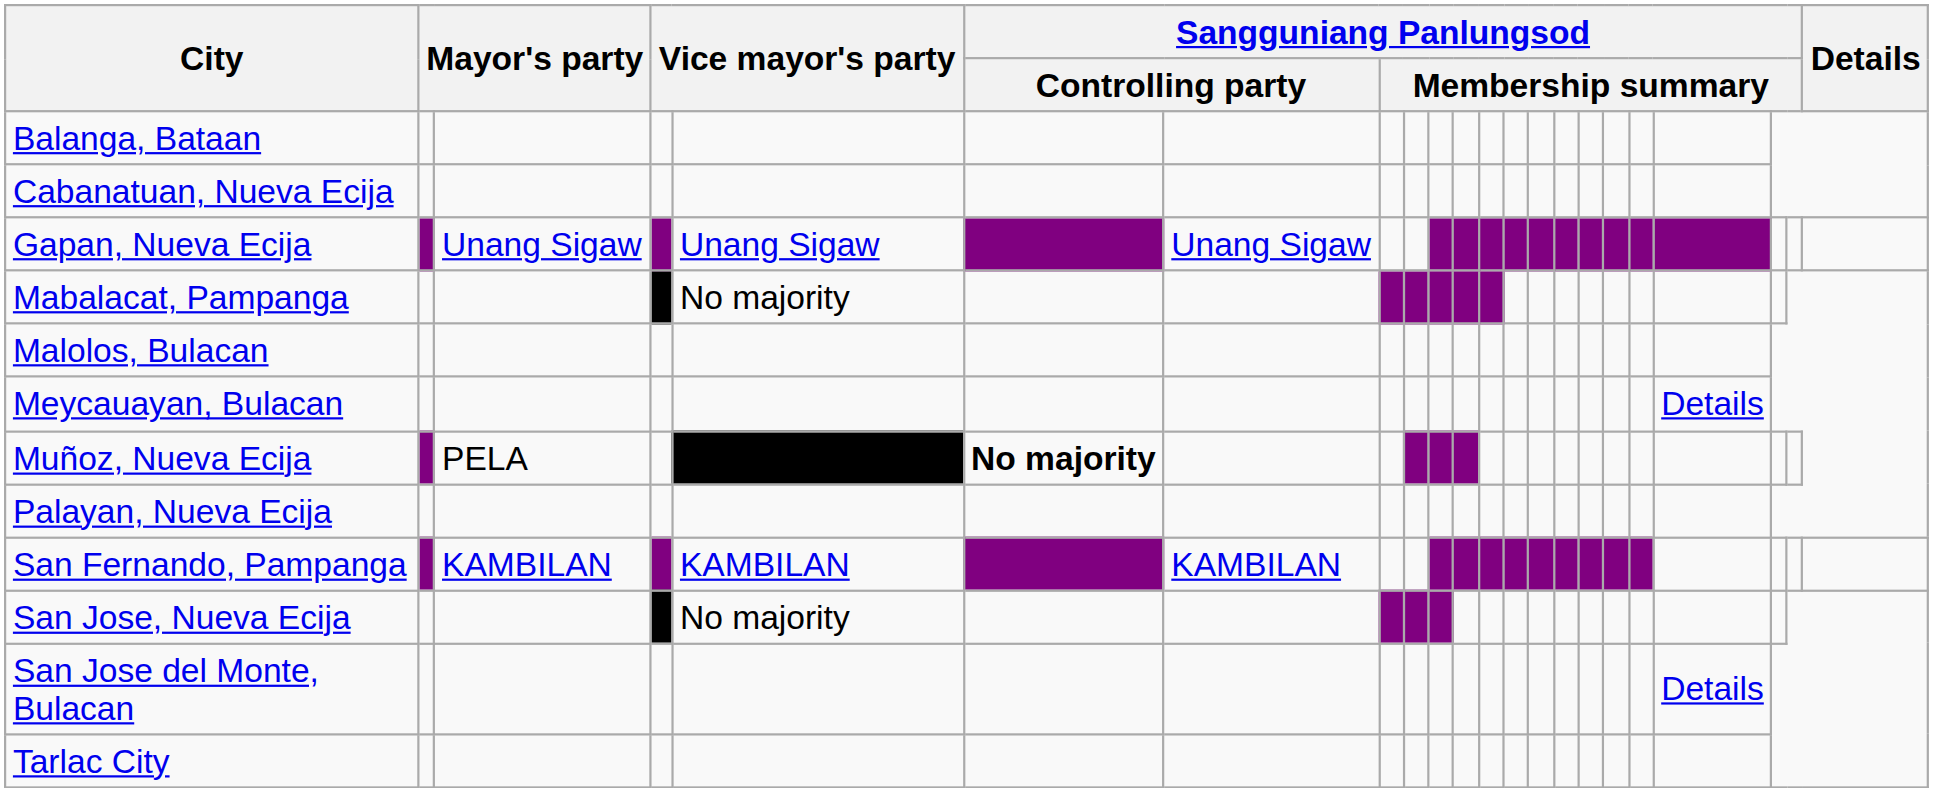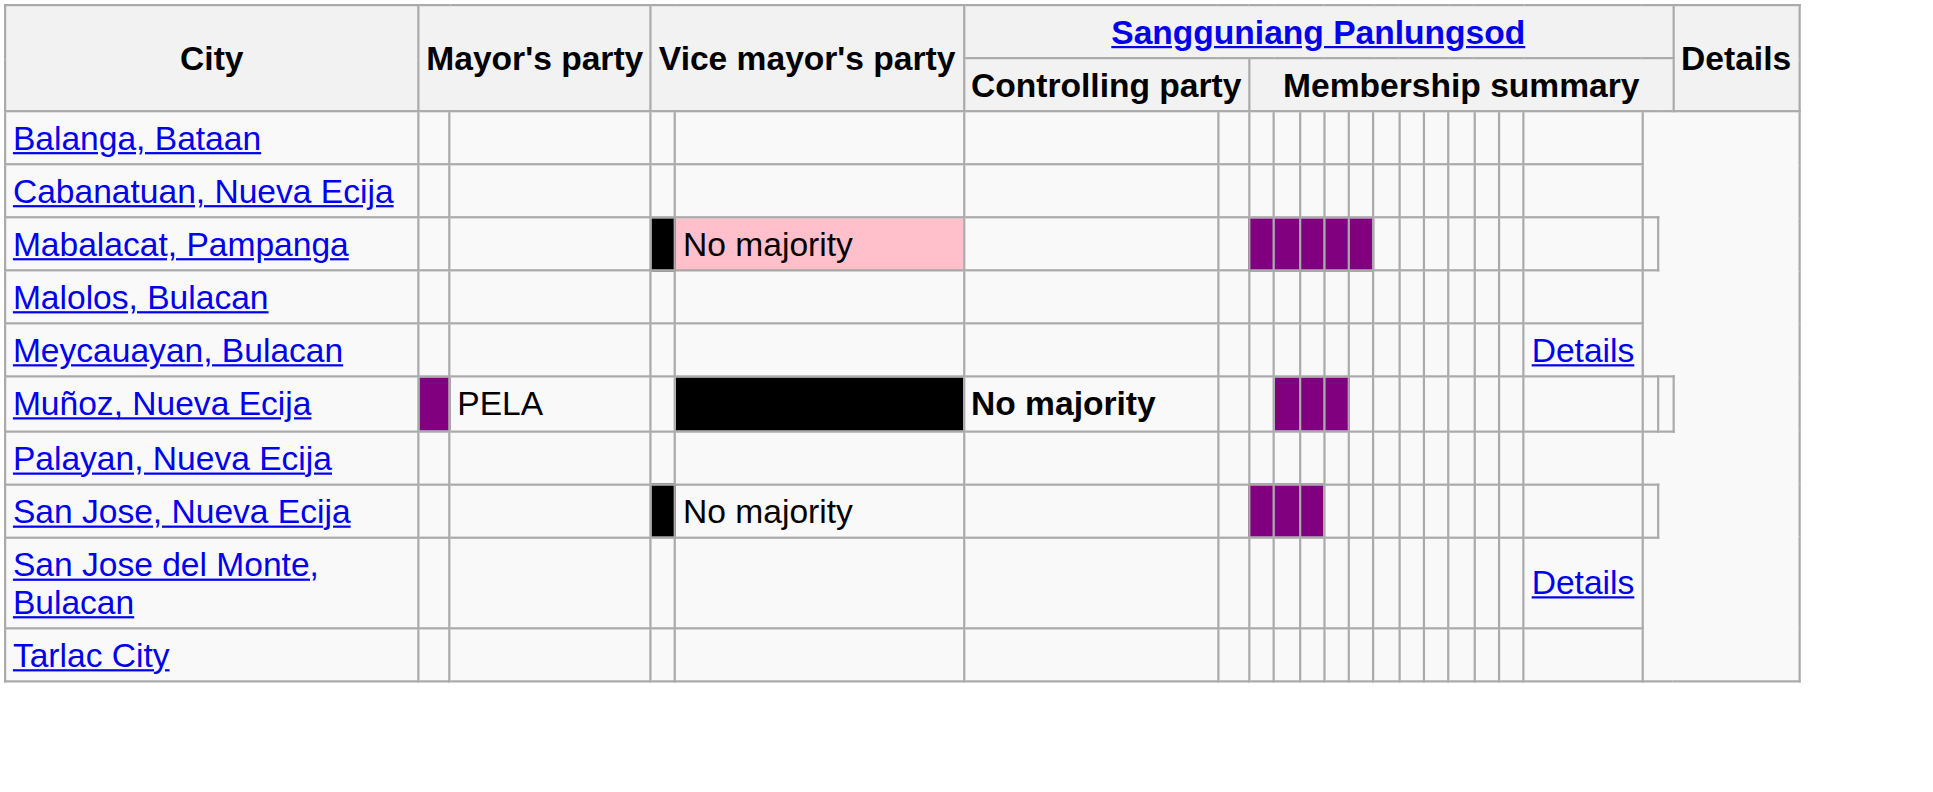- row: (162, 245)
(765, 298) no background -> (768, 245) pink background
- row: (210, 564)
